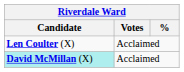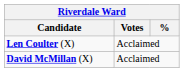(50, 59) paleturquoise background -> (50, 59) no background
